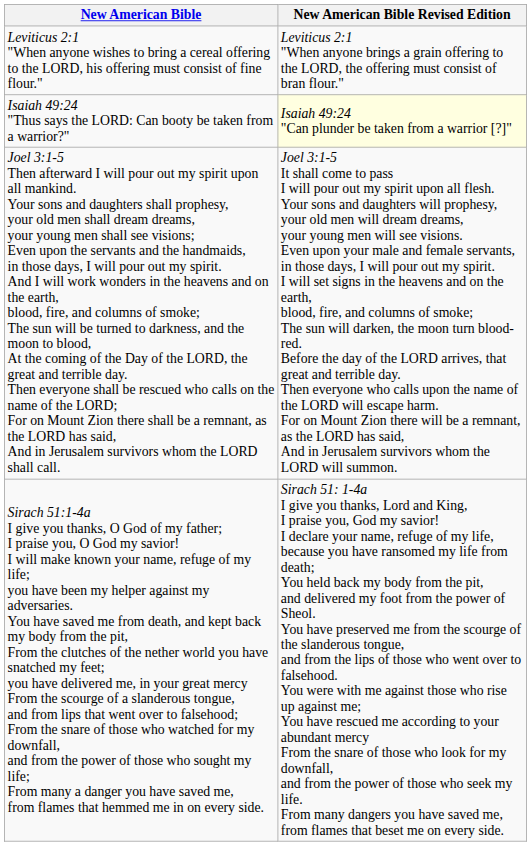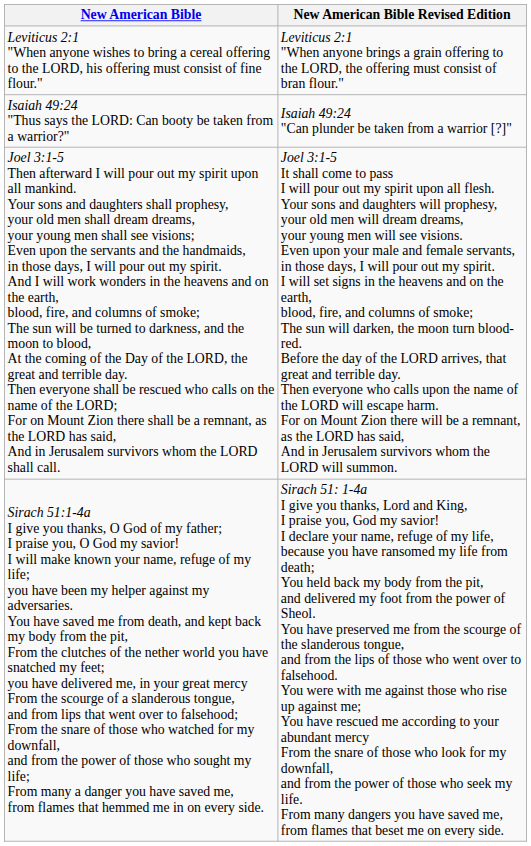(396, 120) lightyellow background -> (396, 120) no background
